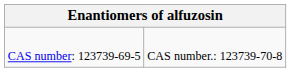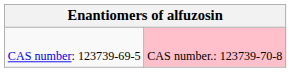(215, 56) no background -> (215, 56) pink background
